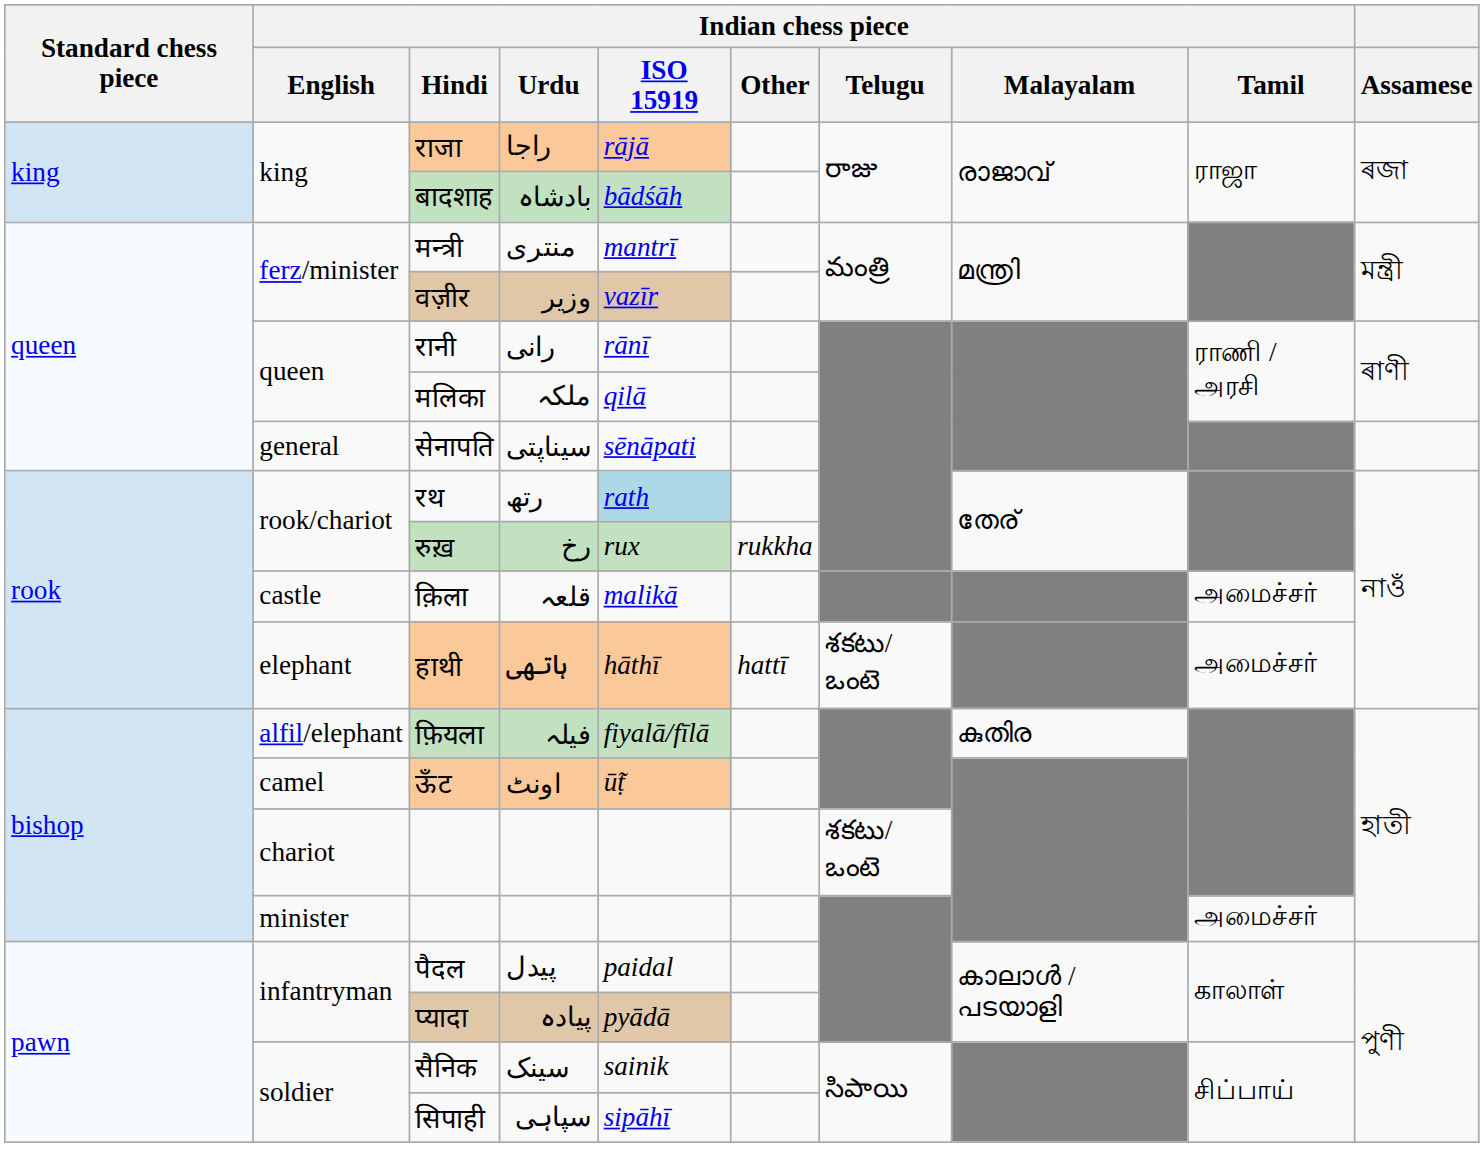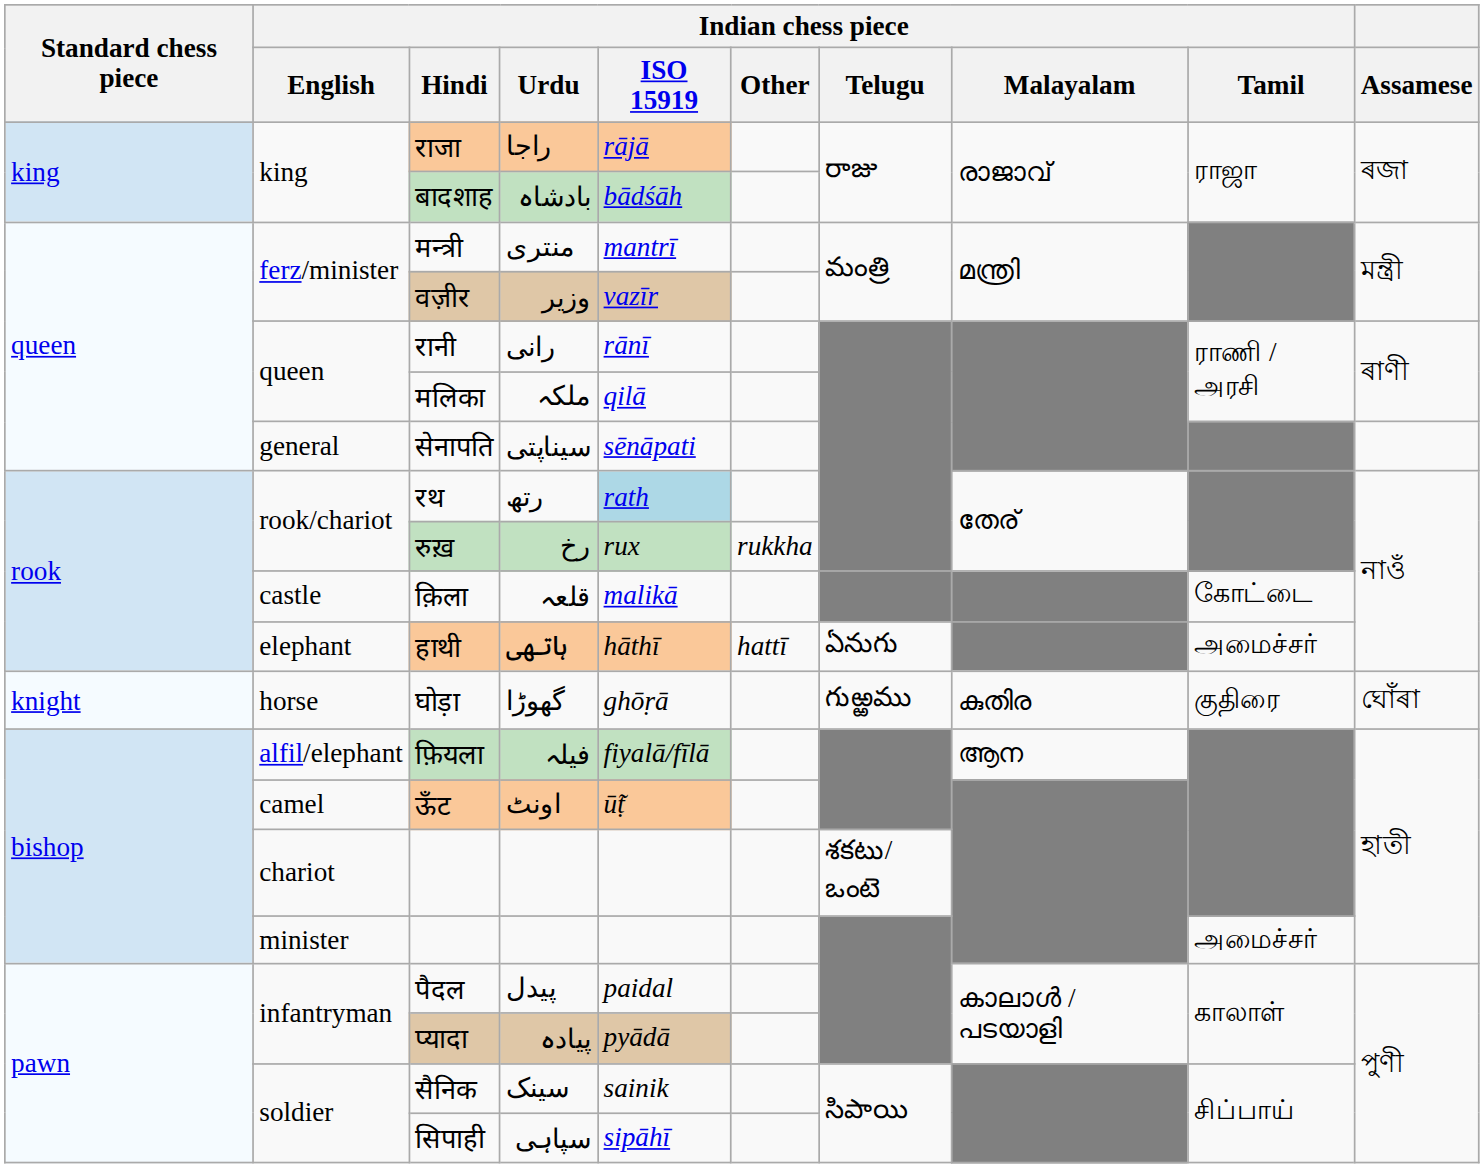(1255, 594) அமைச்சர் -> (1254, 594) கோட்டை
(859, 661) శకటు/ఒంటె -> (862, 642) ఏనుగు
+ row: (289, 699)
(994, 733) കുതിര -> (991, 754) ആന
